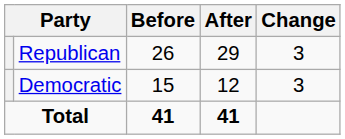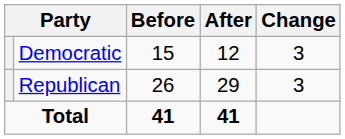rows swapped: (70, 52) <-> (70, 85)
